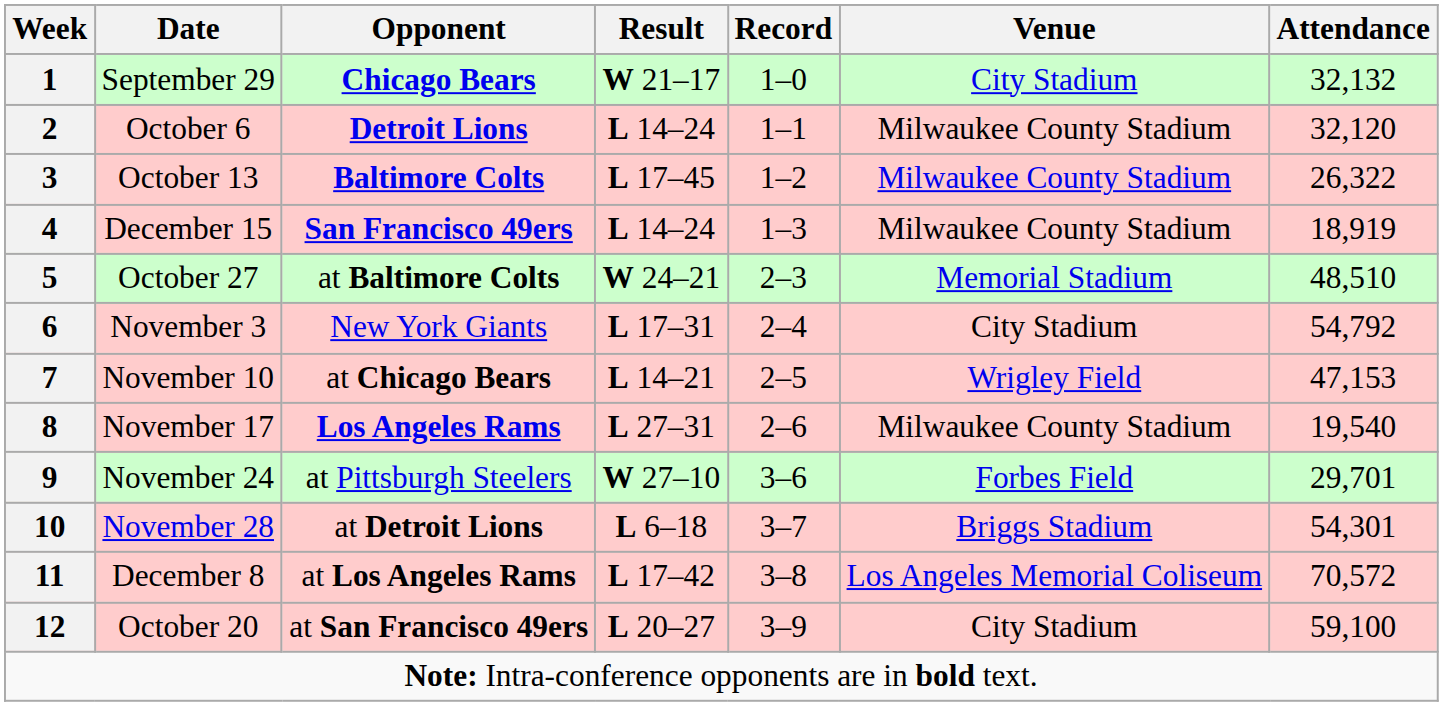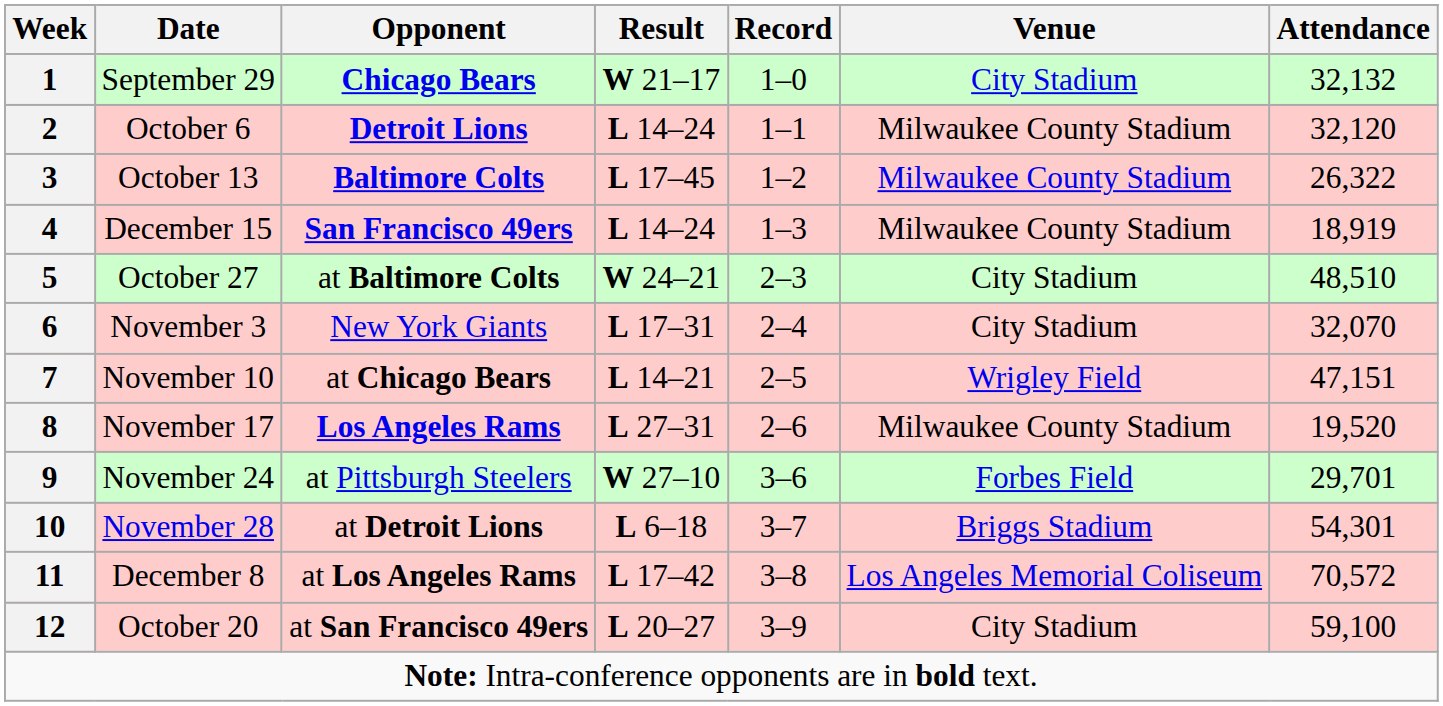(1054, 278) Memorial Stadium -> (1054, 278) City Stadium
(1353, 327) 54,792 -> (1353, 327) 32,070
(1353, 377) 47,153 -> (1353, 377) 47,151
(1353, 427) 19,540 -> (1353, 427) 19,520
